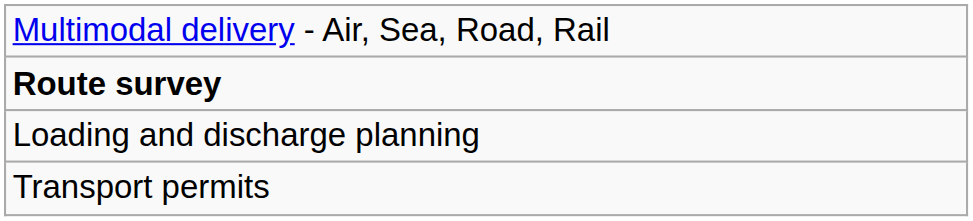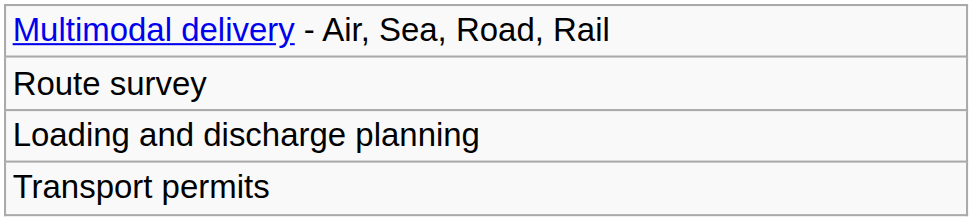(117, 82) bold -> (110, 82) normal
